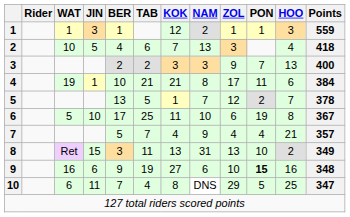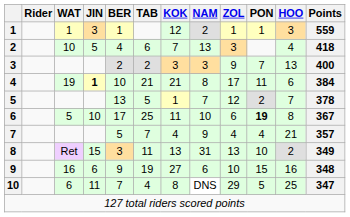(94, 83) normal -> (94, 83) bold
(261, 117) normal -> (261, 117) bold
(261, 169) bold -> (261, 169) normal
